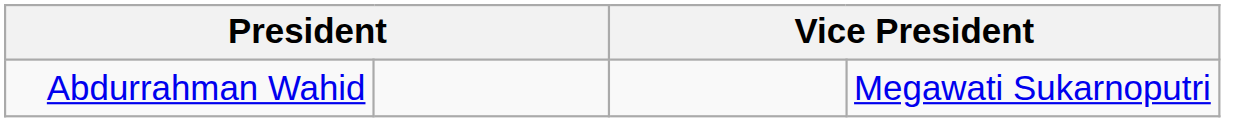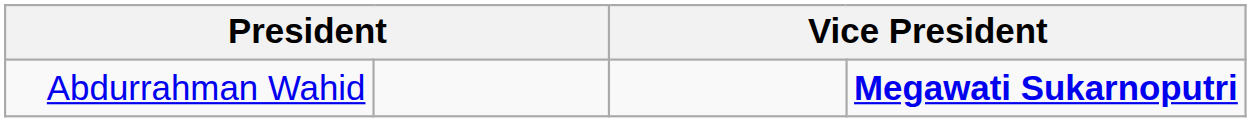(1032, 87) normal -> (1046, 87) bold
